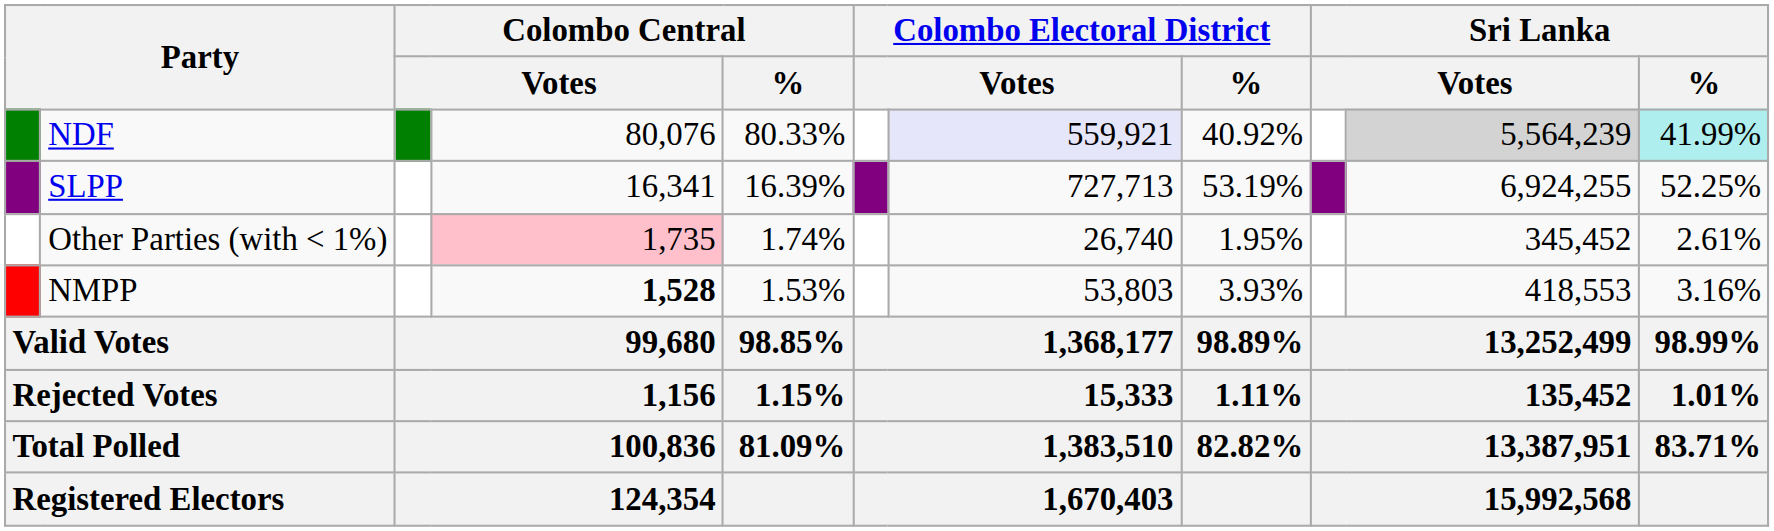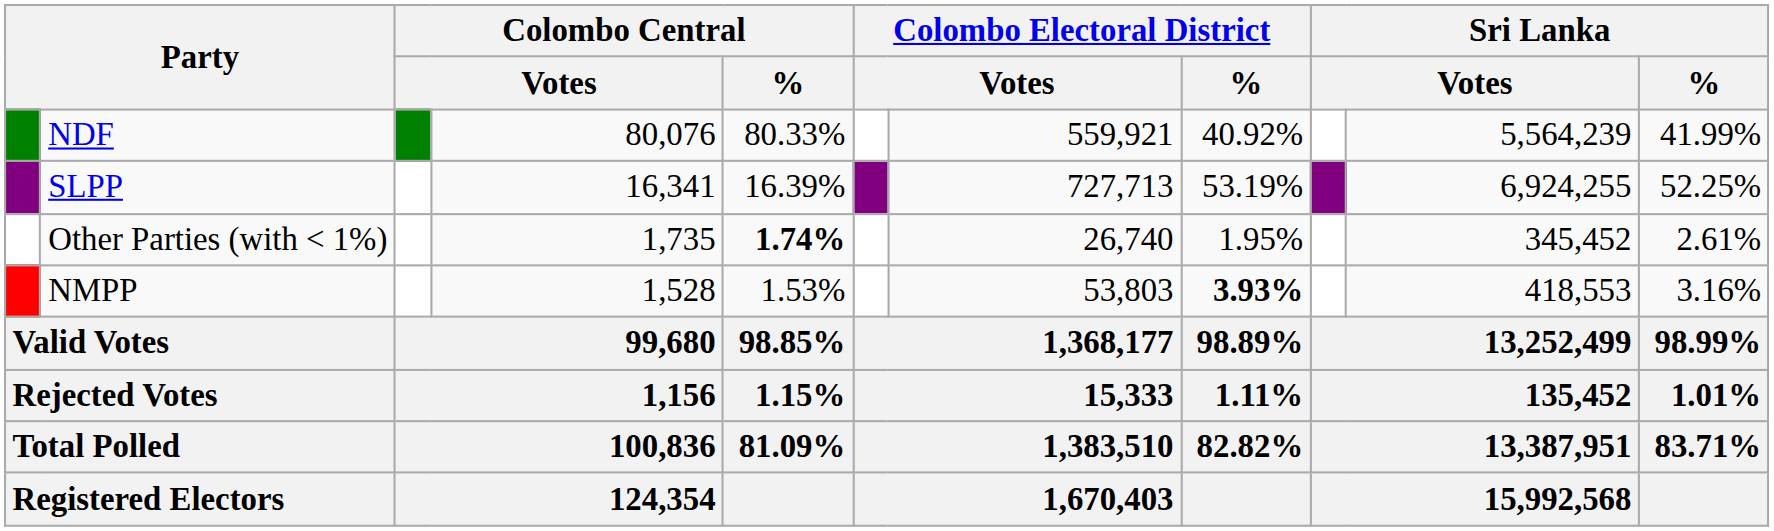(1120, 134) lavender background -> (1120, 134) no background
(1566, 134) lightgrey background -> (1566, 134) no background
(1711, 134) paleturquoise background -> (1711, 134) no background
(679, 238) pink background -> (679, 238) no background
(803, 238) normal -> (800, 238) bold
(679, 290) bold -> (679, 290) normal
(1261, 290) normal -> (1258, 290) bold
